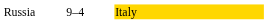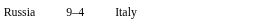(126, 11) gold background -> (126, 11) no background
